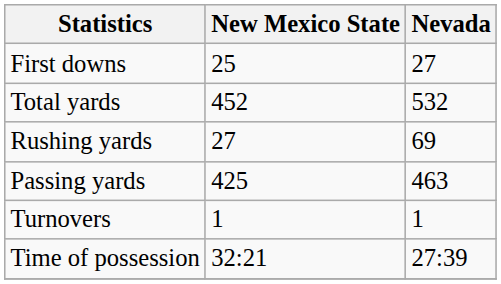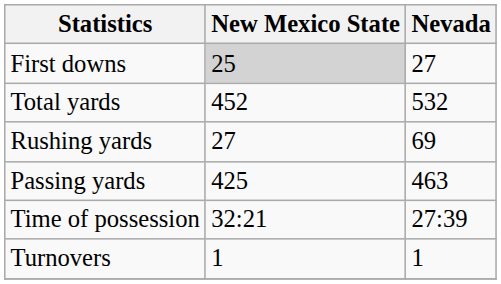(224, 63) no background -> (224, 63) lightgrey background
rows swapped: (61, 219) <-> (105, 258)
